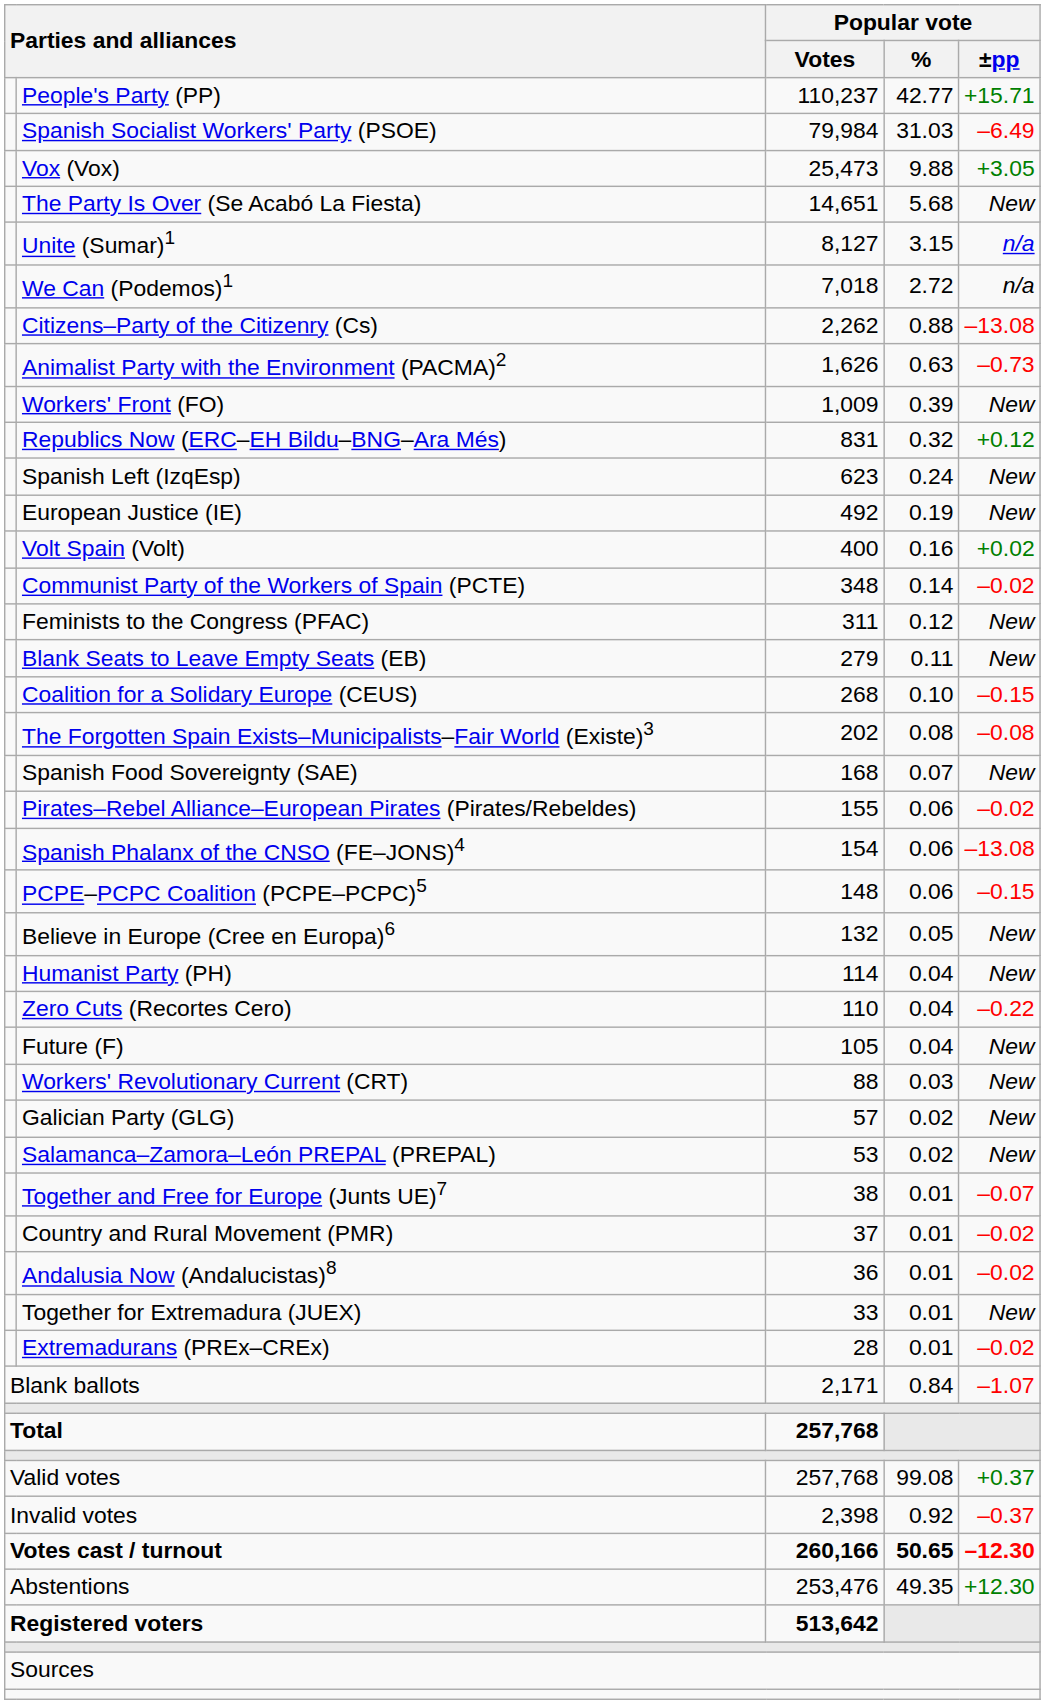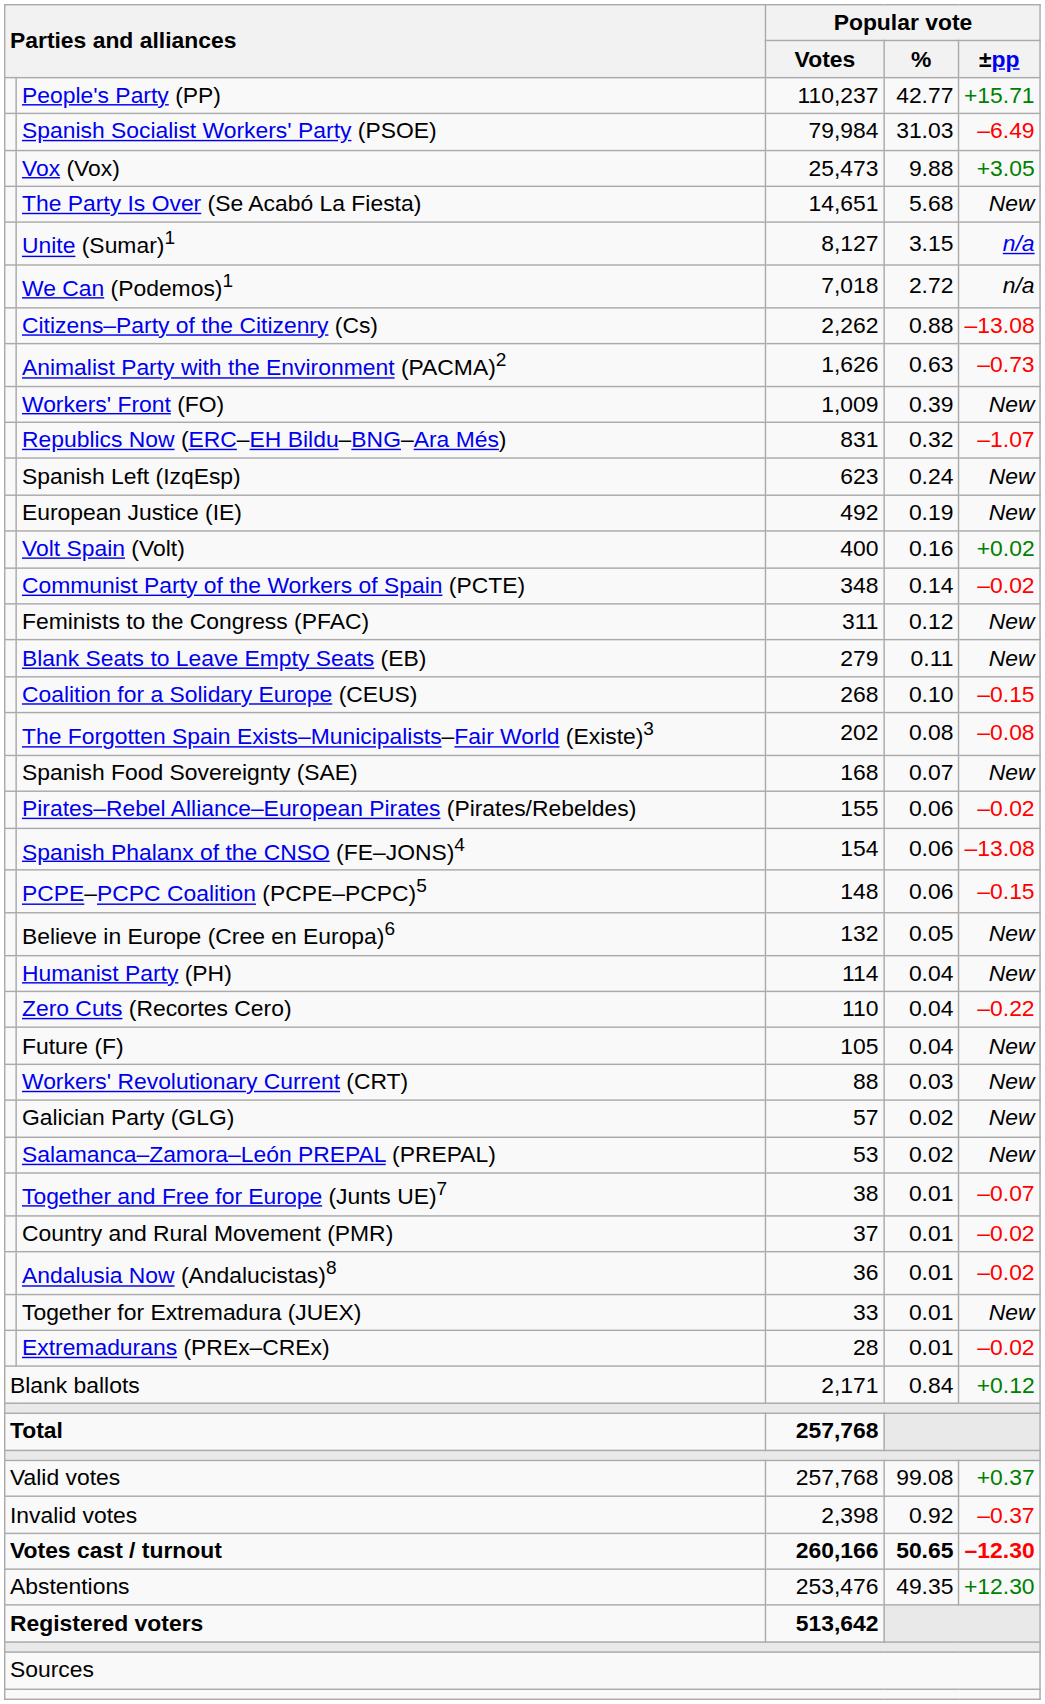(1006, 440) +0.12 -> (1006, 440) –1.07
(1006, 1384) –1.07 -> (1006, 1384) +0.12
